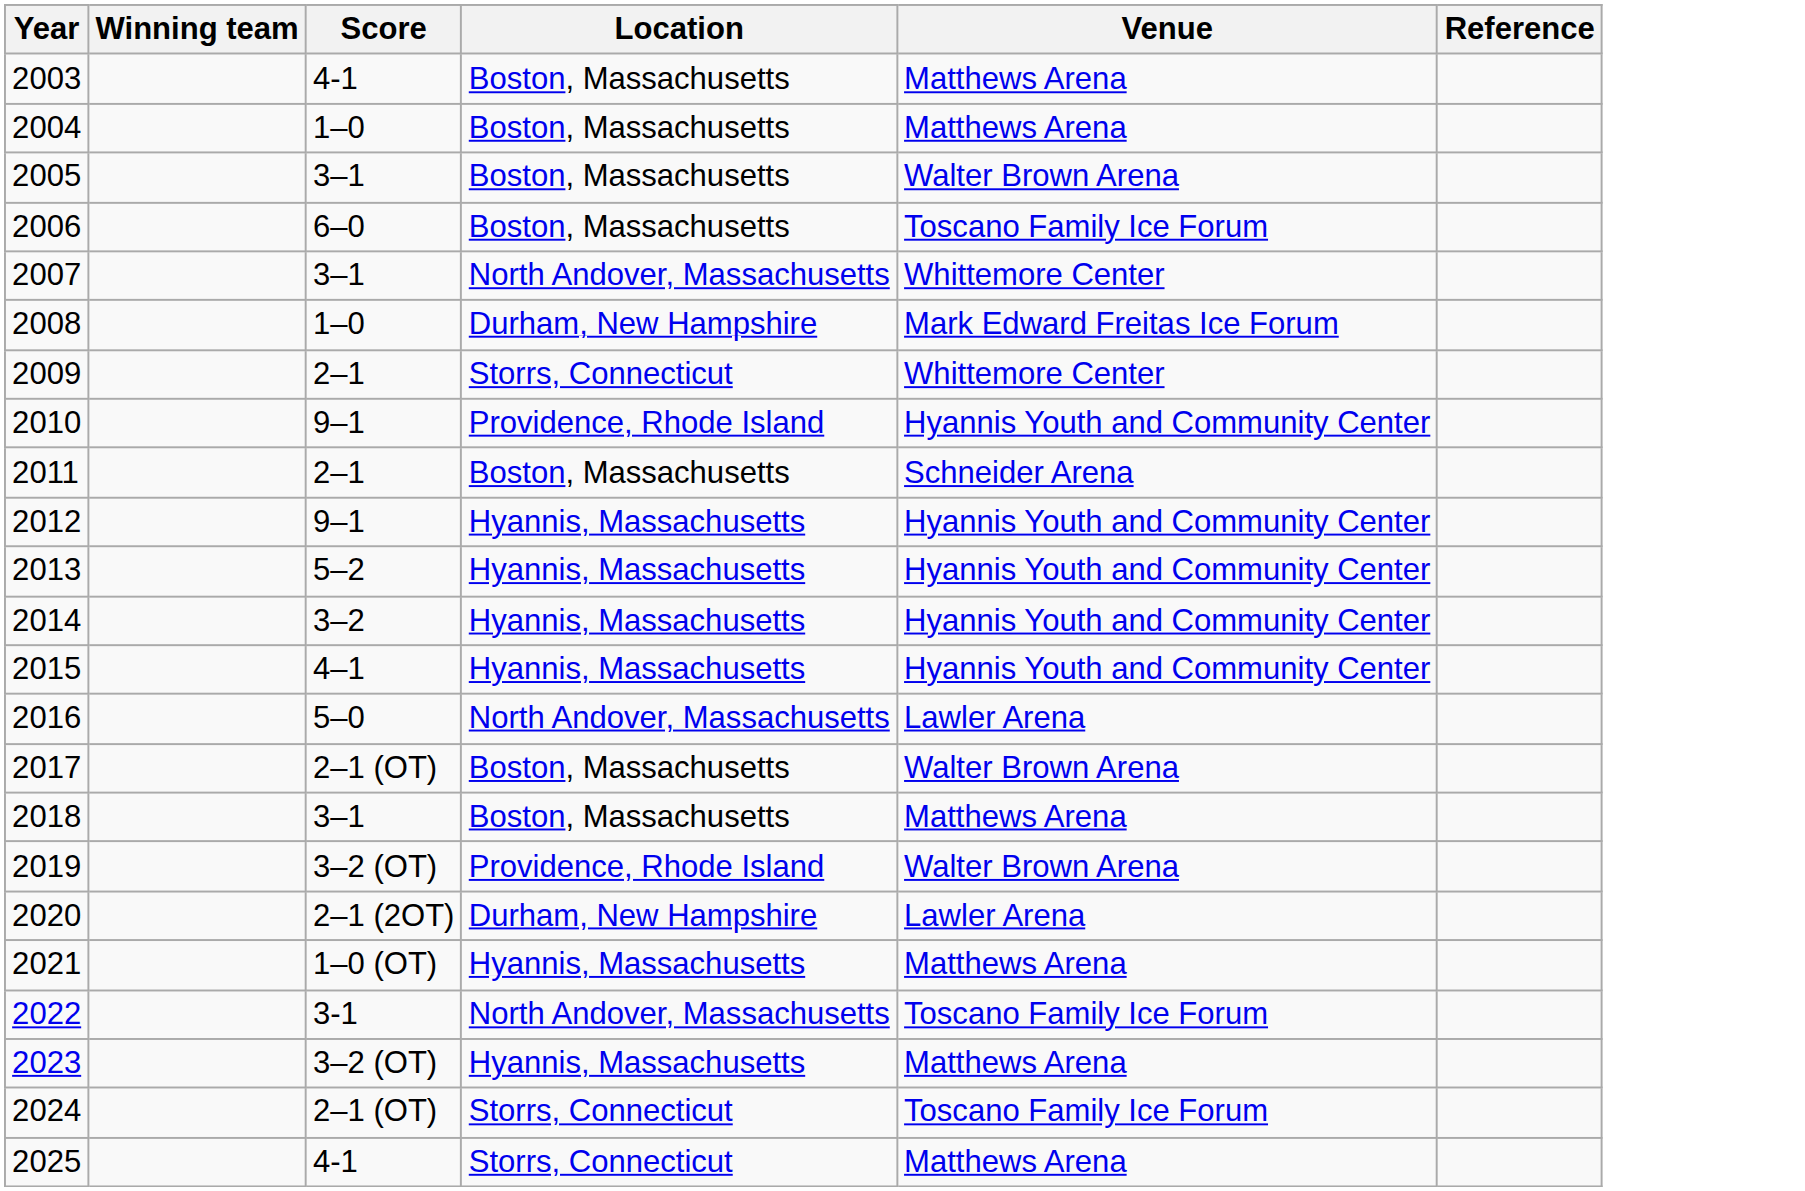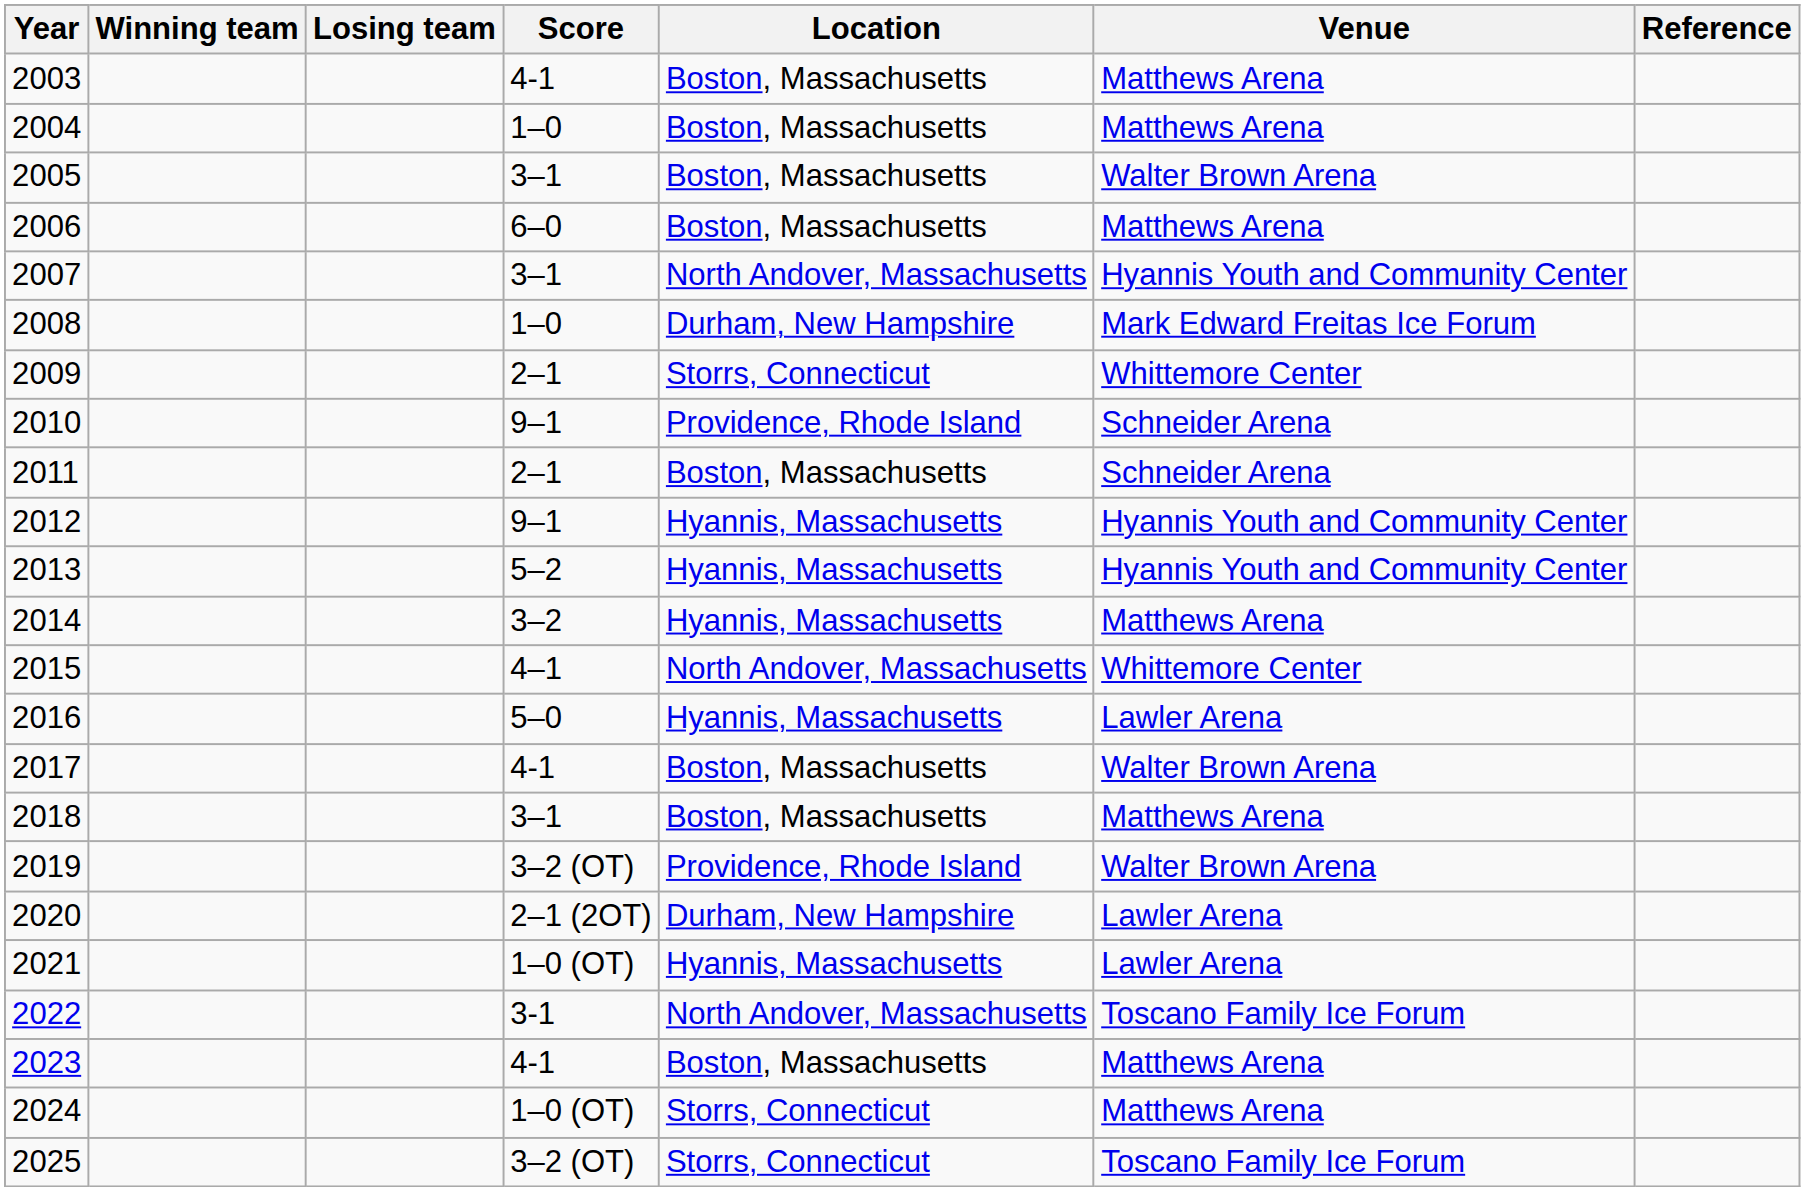+ column: (404, 29)
(1086, 226) Toscano Family Ice Forum -> (1212, 226) Matthews Arena
(1034, 275) Whittemore Center -> (1364, 275) Hyannis Youth and Community Center
(1167, 422) Hyannis Youth and Community Center -> (1216, 422) Schneider Arena
(1167, 619) Hyannis Youth and Community Center -> (1212, 619) Matthews Arena
(637, 669) Hyannis, Massachusetts -> (876, 669) North Andover, Massachusetts
(1167, 669) Hyannis Youth and Community Center -> (1231, 669) Whittemore Center
(679, 718) North Andover, Massachusetts -> (834, 718) Hyannis, Massachusetts
(375, 767) 2–1 (OT) -> (533, 767) 4-1
(1015, 964) Matthews Arena -> (1192, 964) Lawler Arena
(375, 1062) 3–2 (OT) -> (533, 1062) 4-1
(637, 1062) Hyannis, Massachusetts -> (826, 1062) Boston, Massachusetts
(375, 1112) 2–1 (OT) -> (572, 1112) 1–0 (OT)
(1086, 1112) Toscano Family Ice Forum -> (1212, 1112) Matthews Arena
(335, 1161) 4-1 -> (572, 1161) 3–2 (OT)
(1015, 1161) Matthews Arena -> (1283, 1161) Toscano Family Ice Forum
